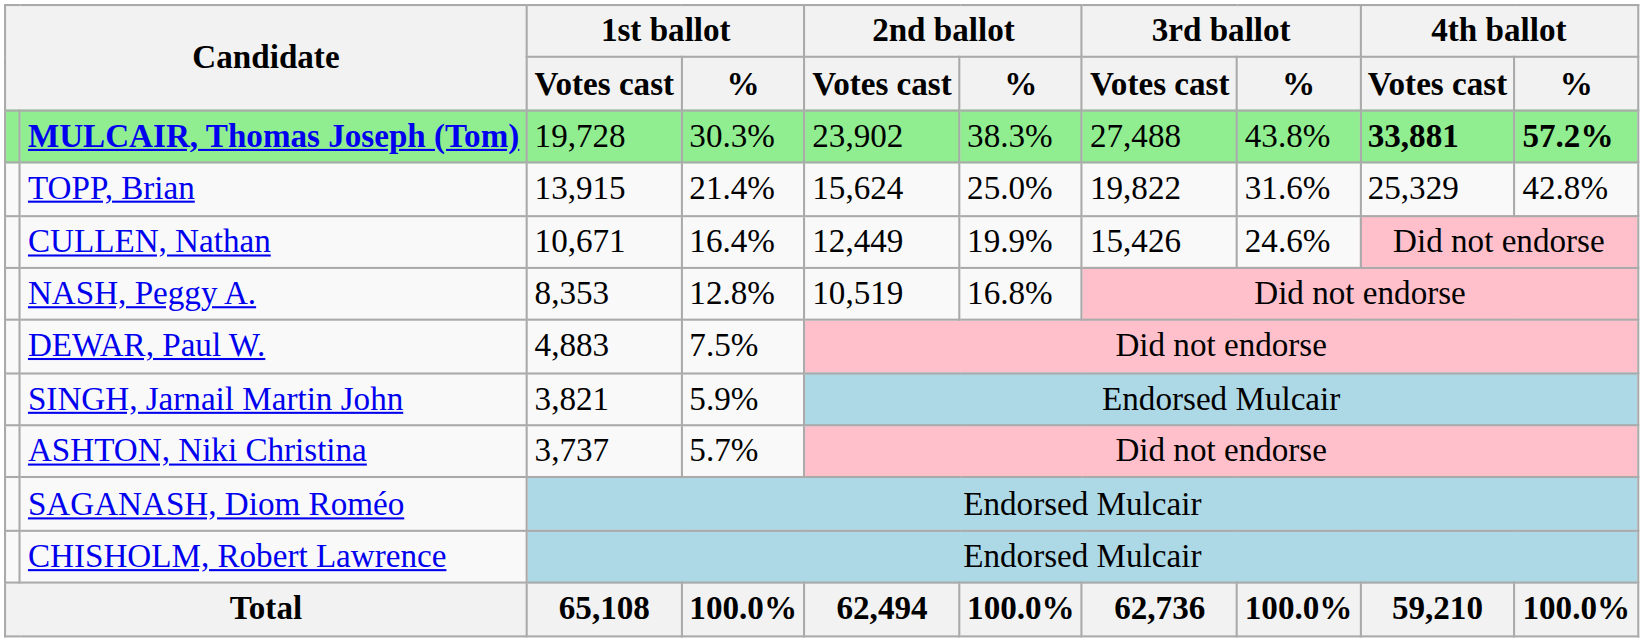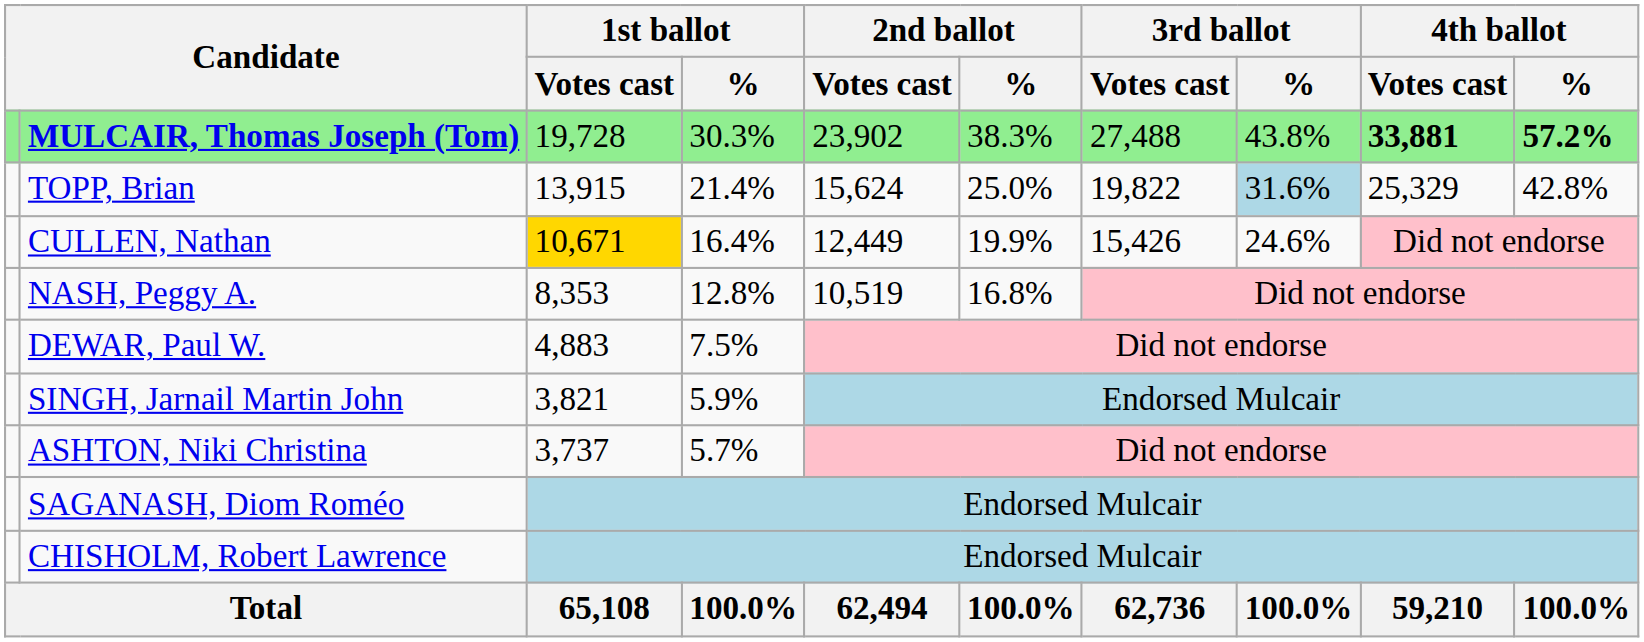(1288, 188) no background -> (1288, 188) lightblue background
(580, 240) no background -> (580, 240) gold background
